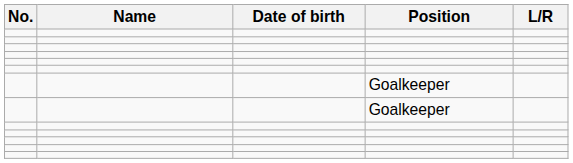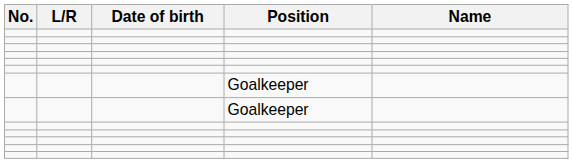columns swapped: (135, 16) <-> (541, 16)
